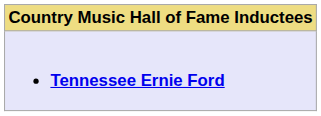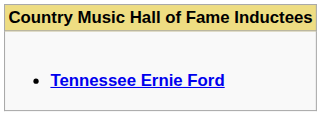(161, 80) lavender background -> (161, 80) no background
